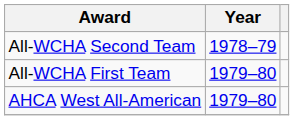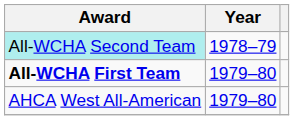(102, 45) no background -> (102, 45) paleturquoise background
(89, 73) normal -> (94, 73) bold
